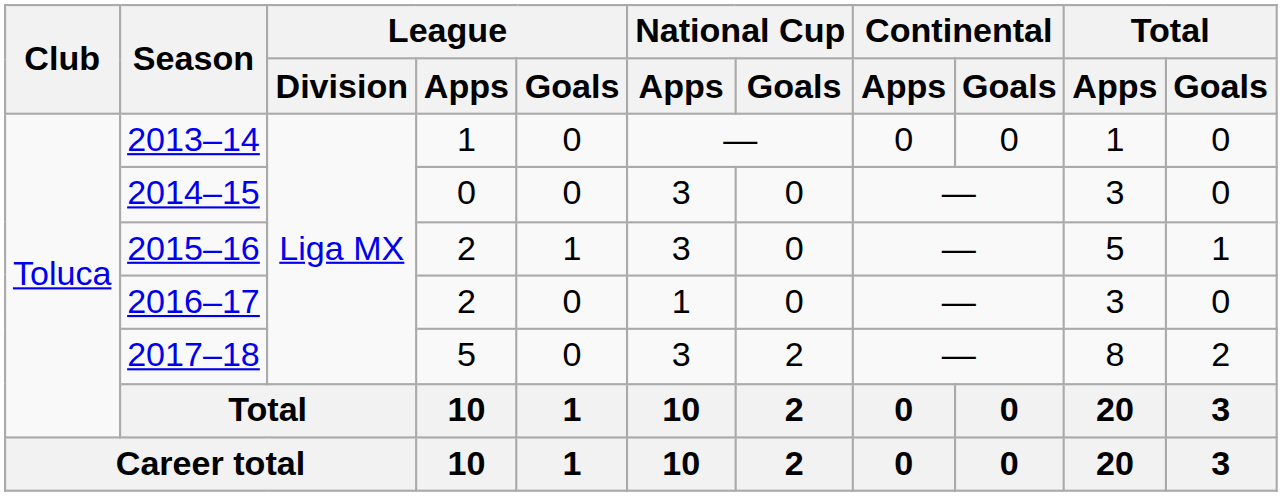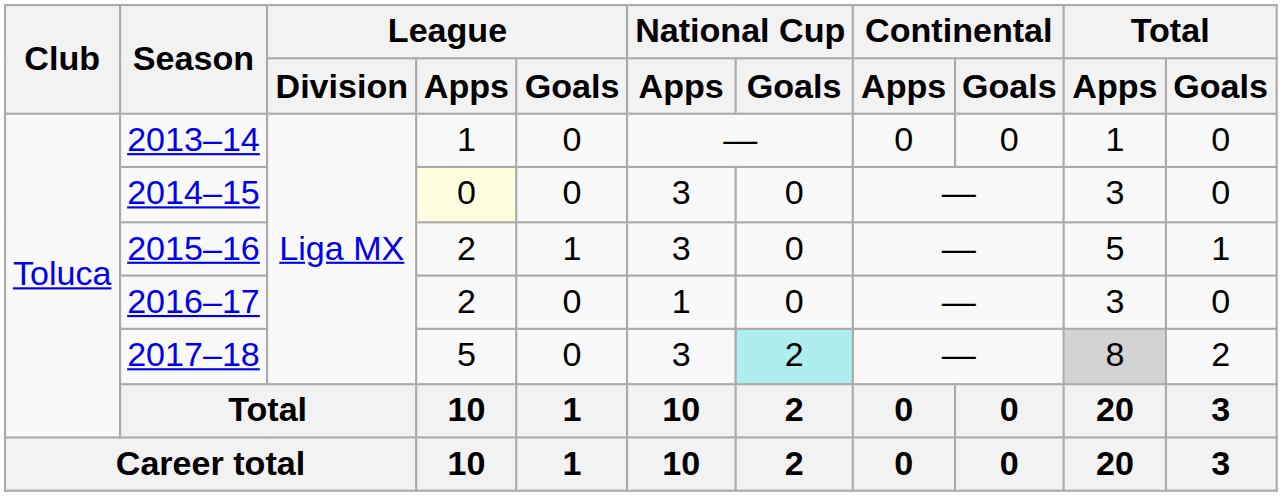(466, 193) no background -> (466, 193) lightyellow background
(794, 355) no background -> (794, 355) paleturquoise background
(1115, 355) no background -> (1115, 355) lightgrey background
